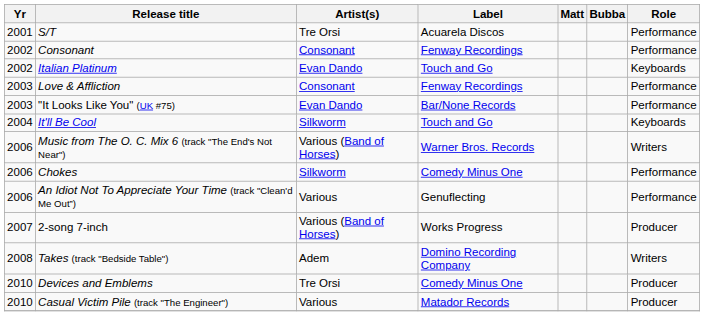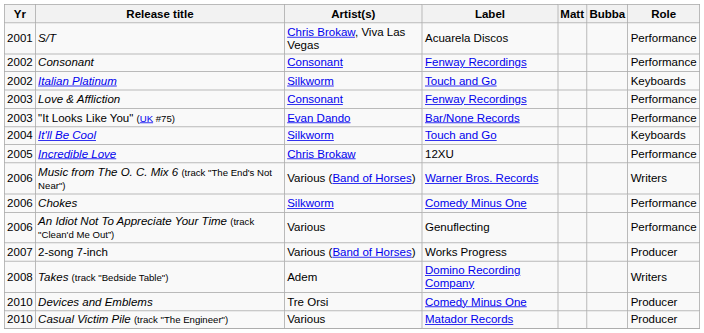(320, 32) Tre Orsi -> (346, 38) Chris Brokaw, Viva Las Vegas
(331, 68) Evan Dando -> (311, 81) Silkworm
+ row: (77, 154)
